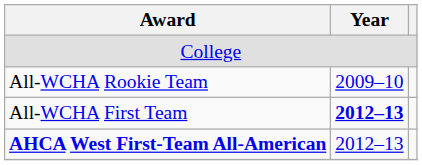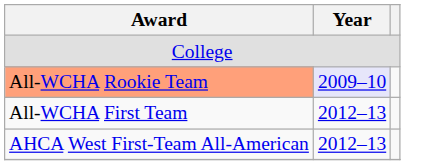(109, 81) no background -> (109, 81) lightsalmon background
(369, 81) no background -> (352, 81) lavender background
(369, 112) bold -> (352, 112) normal
(168, 143) bold -> (159, 143) normal
